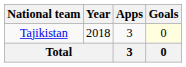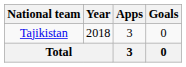(164, 33) lightyellow background -> (164, 33) no background
